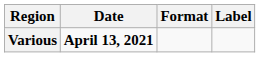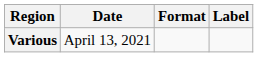(109, 39) bold -> (107, 39) normal
